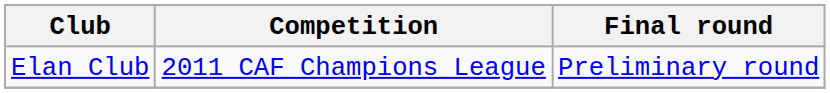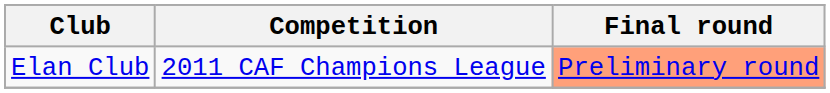(689, 68) no background -> (689, 68) lightsalmon background
